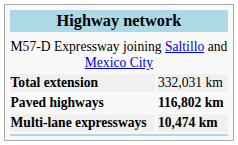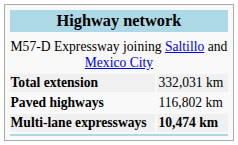(191, 102) bold -> (191, 102) normal
